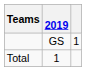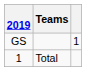columns swapped: (23, 19) <-> (56, 25)
